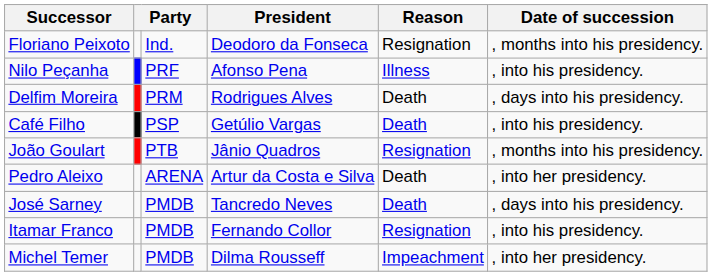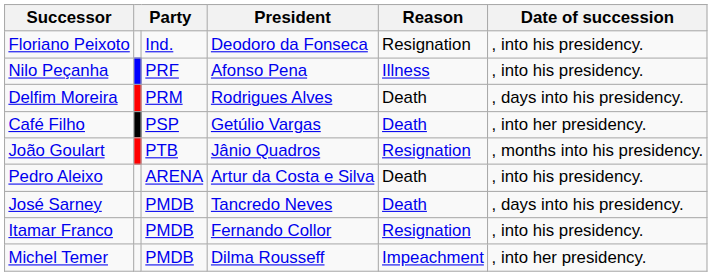(597, 44) , months into his presidency. -> (568, 44) , into his presidency.
(568, 124) , into his presidency. -> (569, 124) , into her presidency.
(569, 177) , into her presidency. -> (568, 177) , into his presidency.
